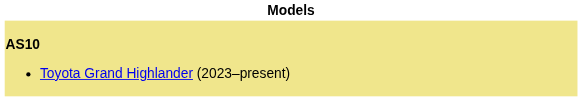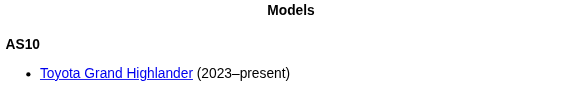(291, 59) khaki background -> (291, 59) no background
